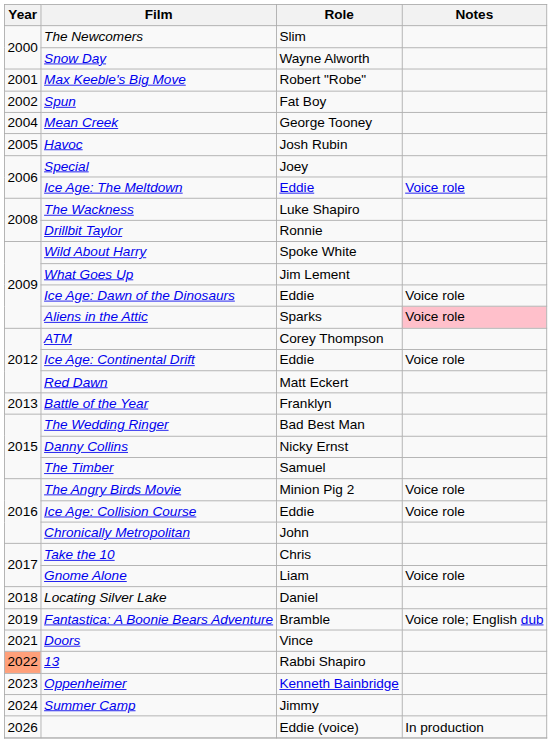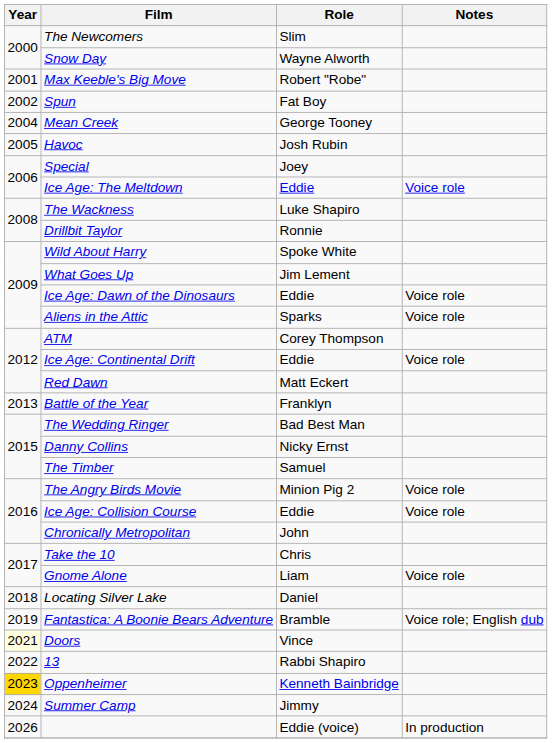(435, 317) pink background -> (435, 317) no background
(23, 640) no background -> (23, 640) lightyellow background
(23, 662) lightsalmon background -> (23, 662) no background
(23, 683) no background -> (23, 683) gold background
